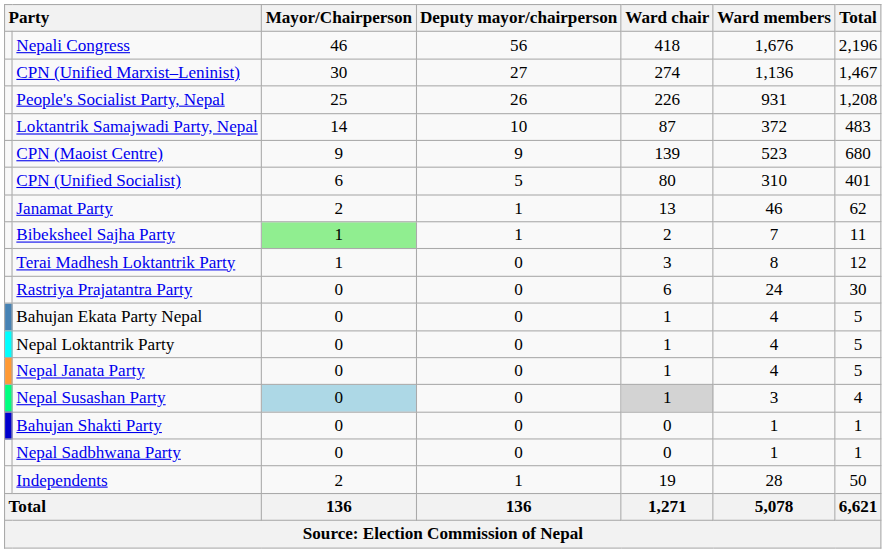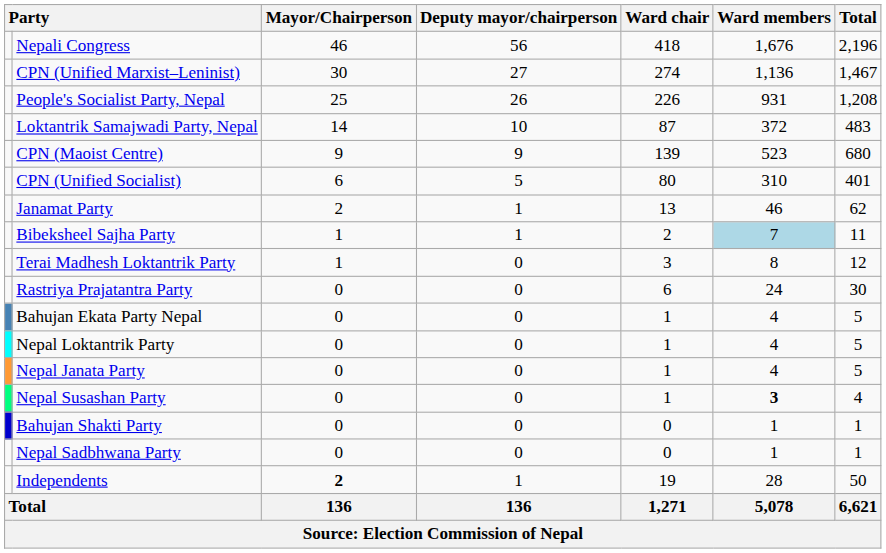(339, 235) lightgreen background -> (339, 235) no background
(774, 235) no background -> (774, 235) lightblue background
(339, 398) lightblue background -> (339, 398) no background
(667, 398) lightgrey background -> (667, 398) no background
(774, 398) normal -> (774, 398) bold
(339, 479) normal -> (339, 479) bold
